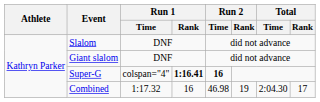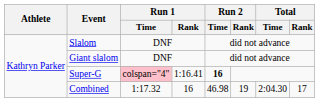(146, 74) no background -> (146, 74) pink background
(189, 74) bold -> (188, 74) normal
